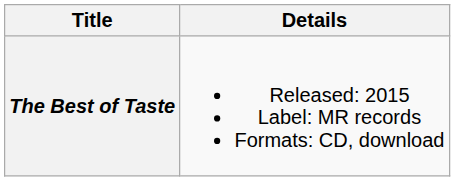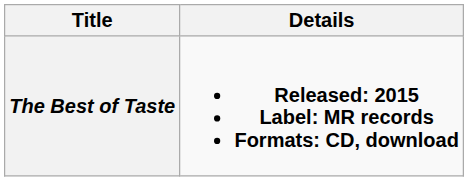(314, 117) normal -> (322, 117) bold
